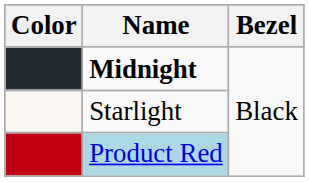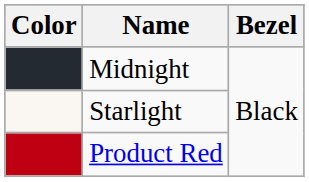(143, 68) bold -> (139, 68) normal
(156, 153) lightblue background -> (156, 153) no background
